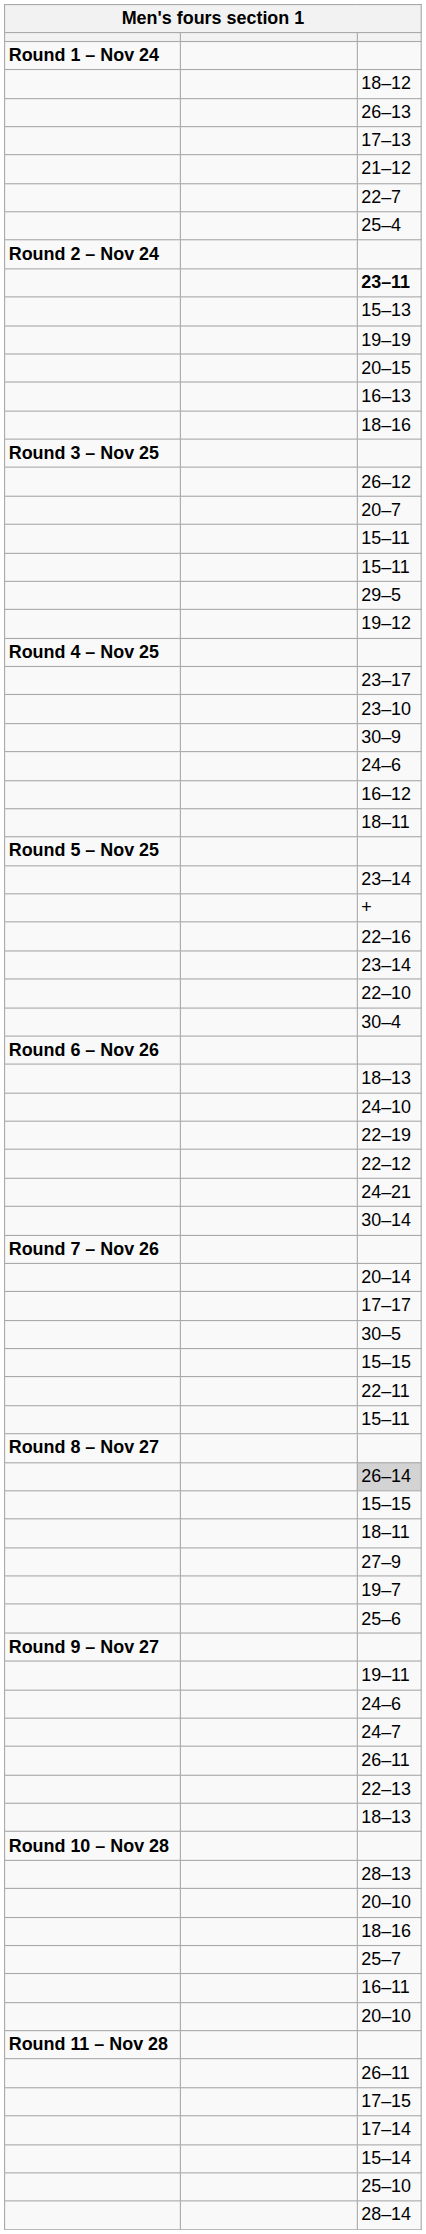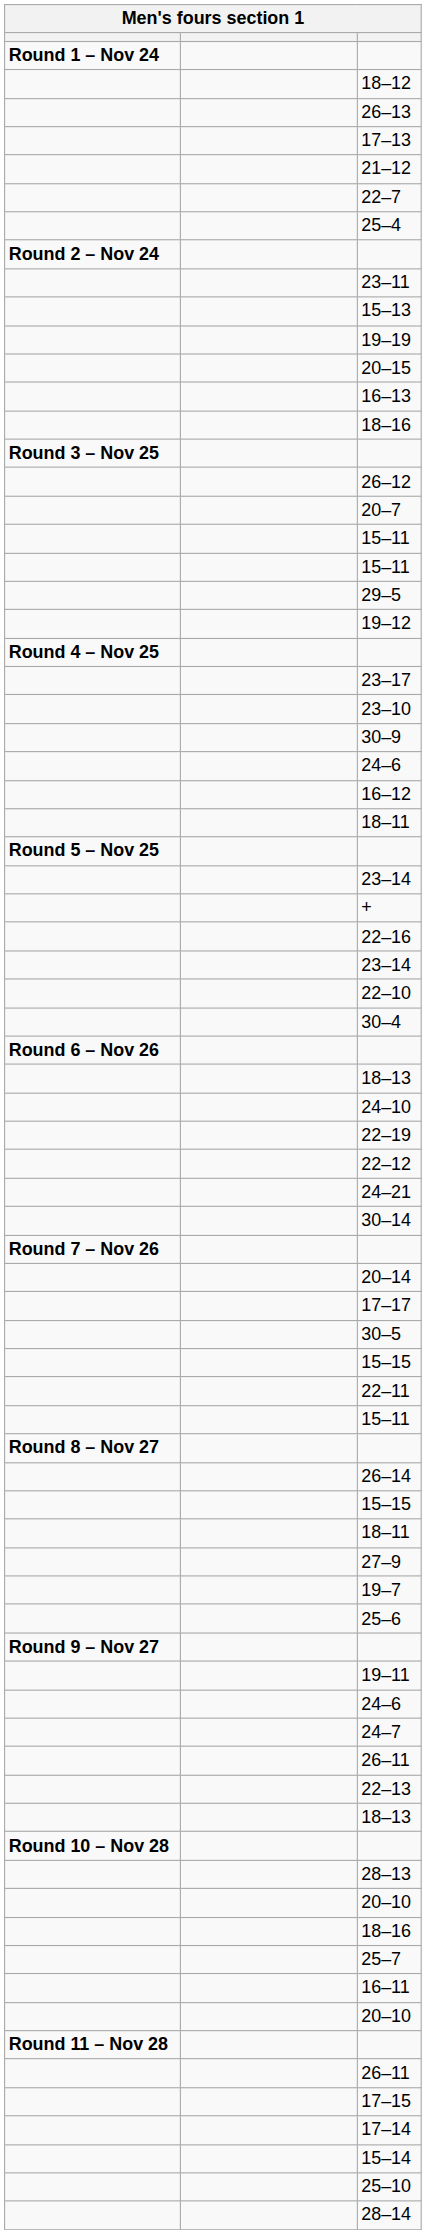(386, 282) bold -> (385, 282) normal
(386, 1476) lightgrey background -> (386, 1476) no background
